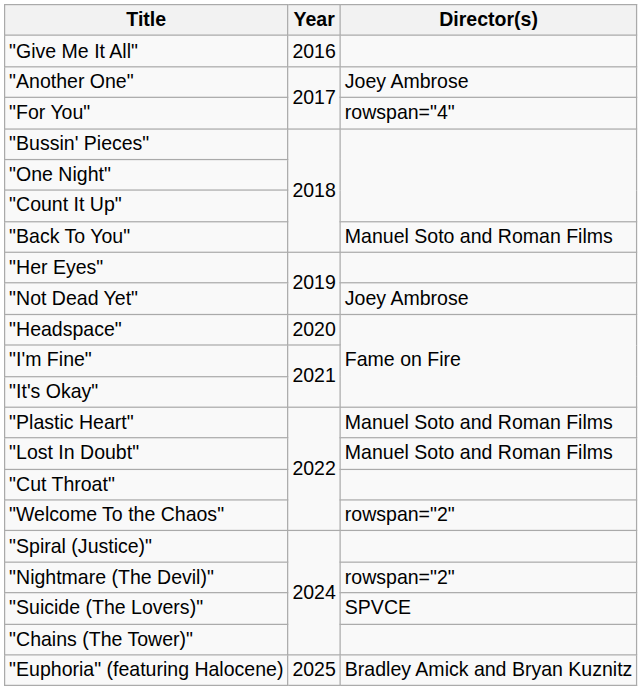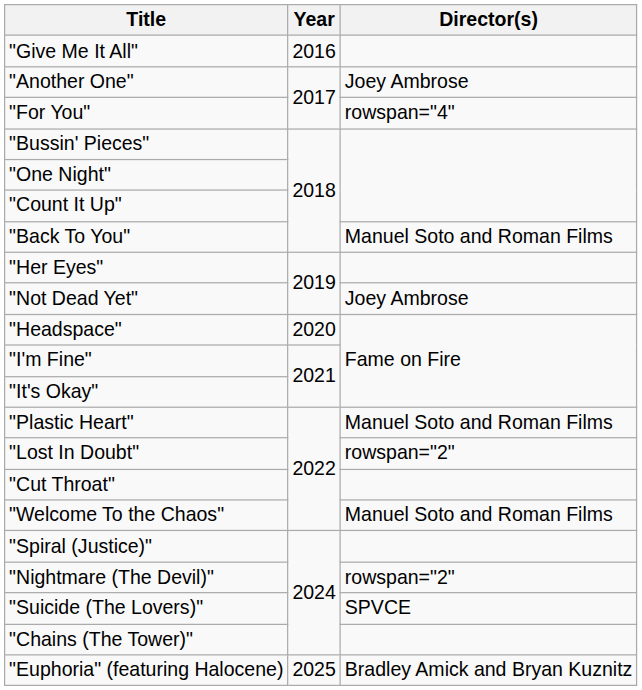(479, 453) Manuel Soto and Roman Films -> (400, 453) rowspan="2"
(400, 515) rowspan="2" -> (479, 515) Manuel Soto and Roman Films
